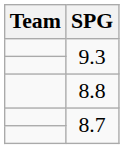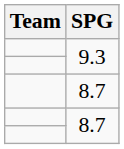(92, 90) 8.8 -> (92, 90) 8.7
